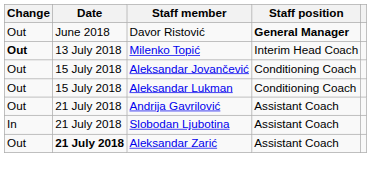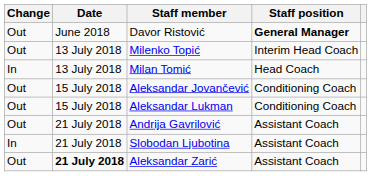(17, 50) bold -> (16, 50) normal
+ row: (160, 69)
